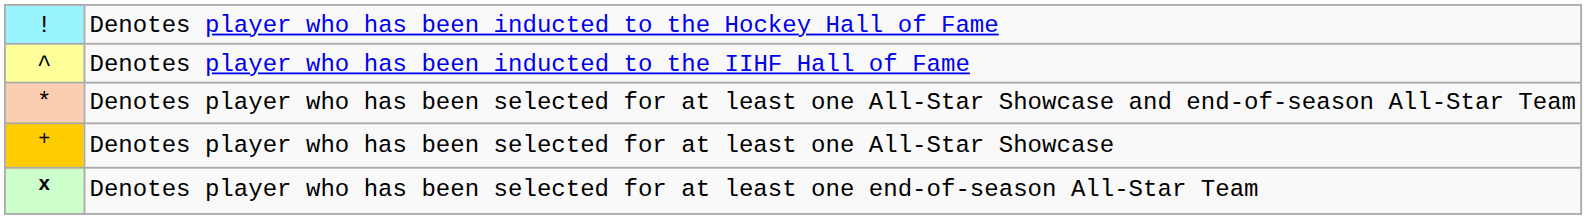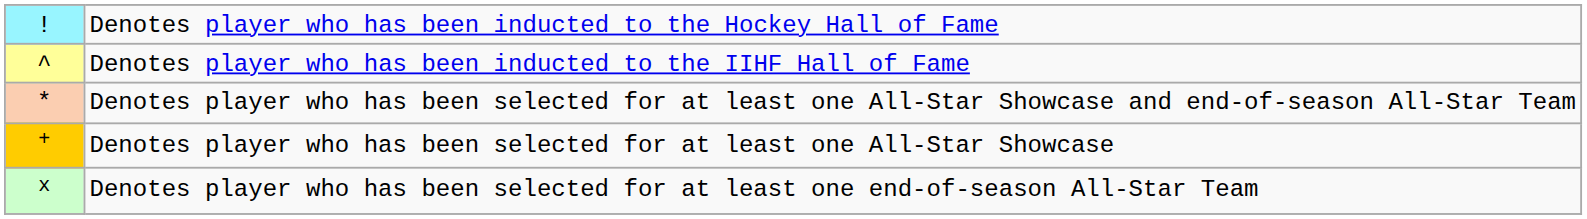(44, 191) bold -> (44, 185) normal
